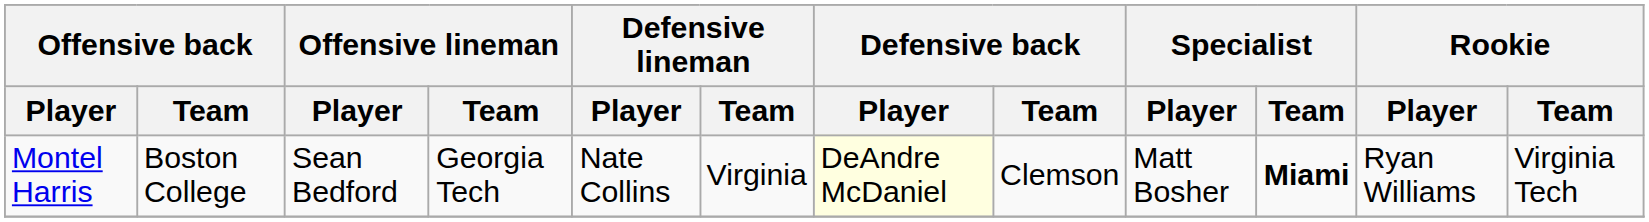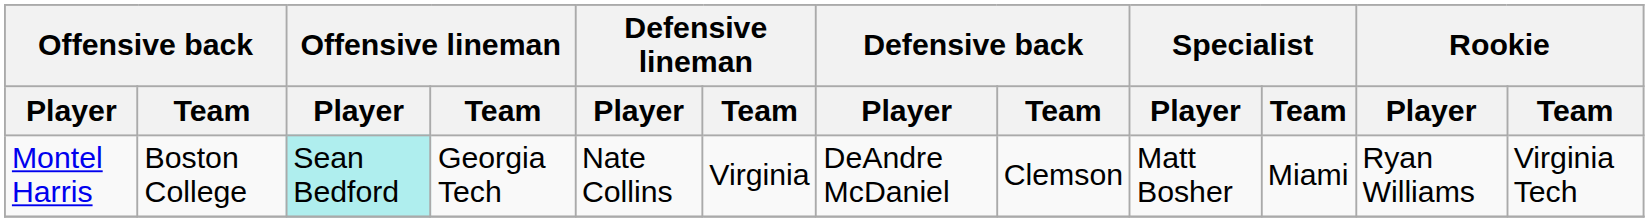(345, 175) no background -> (346, 175) paleturquoise background
(884, 175) lightyellow background -> (887, 175) no background
(1307, 175) bold -> (1308, 175) normal
